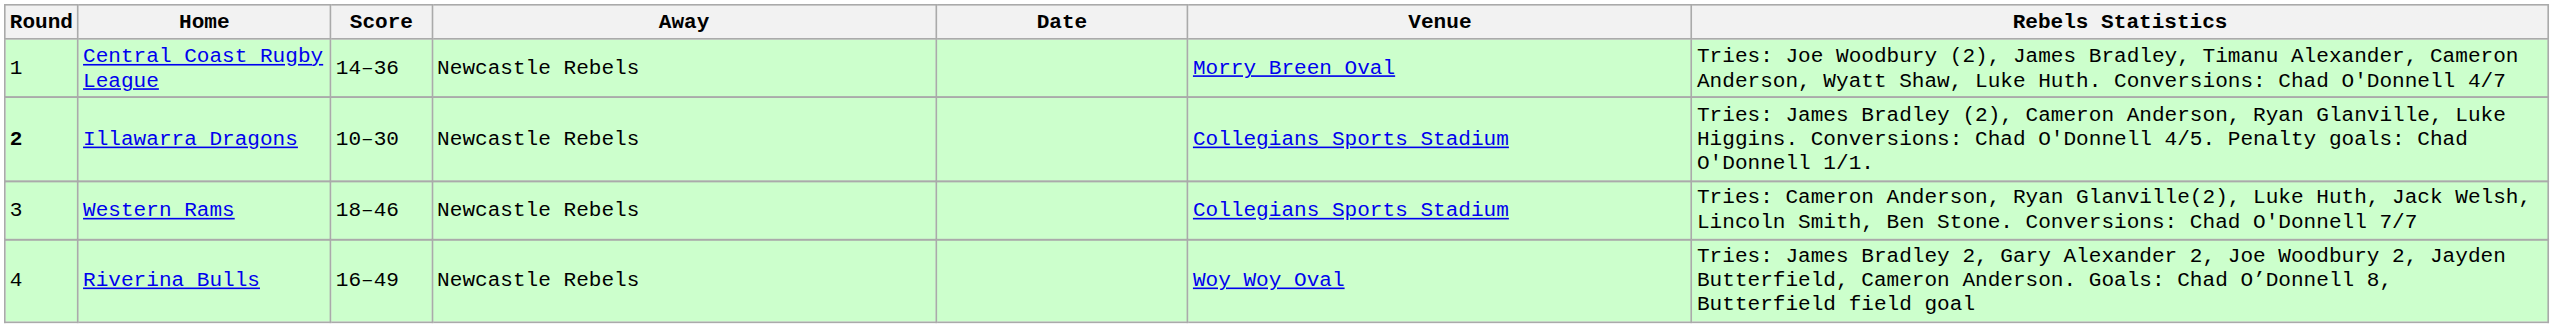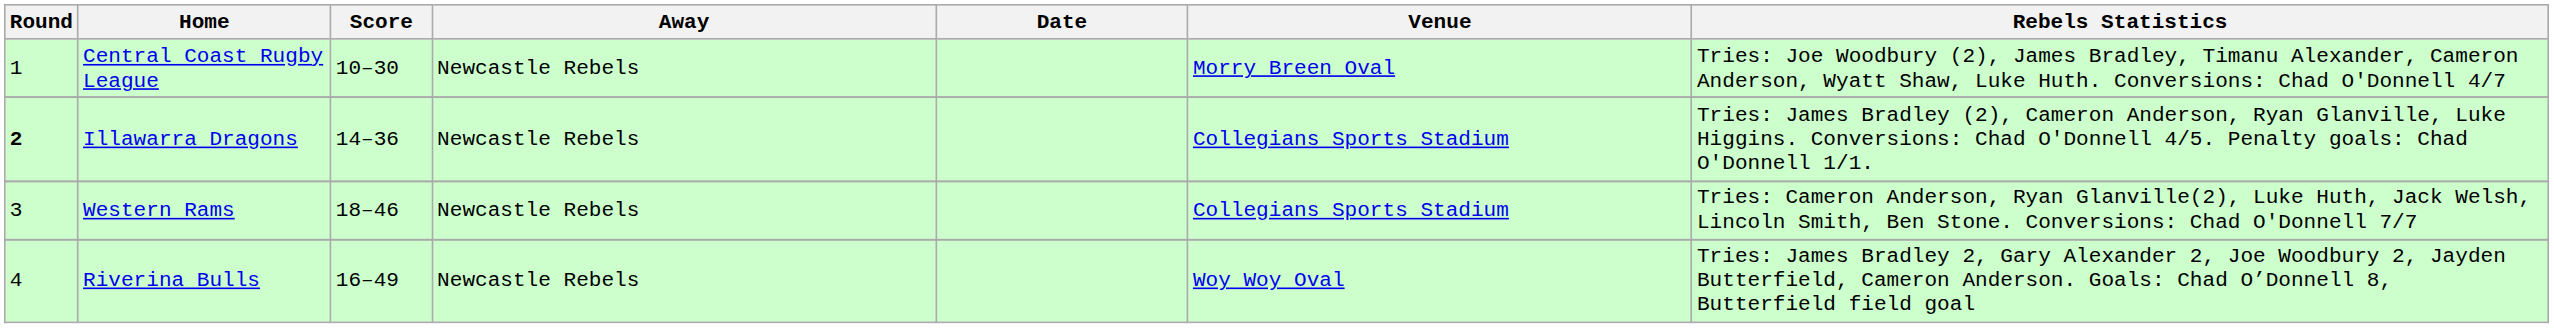(367, 68) 14–36 -> (367, 68) 10–30
(367, 139) 10–30 -> (367, 139) 14–36
